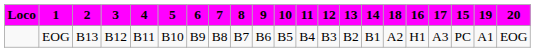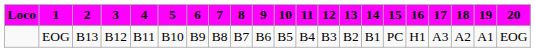columns swapped: (463, 15) <-> (395, 15)
